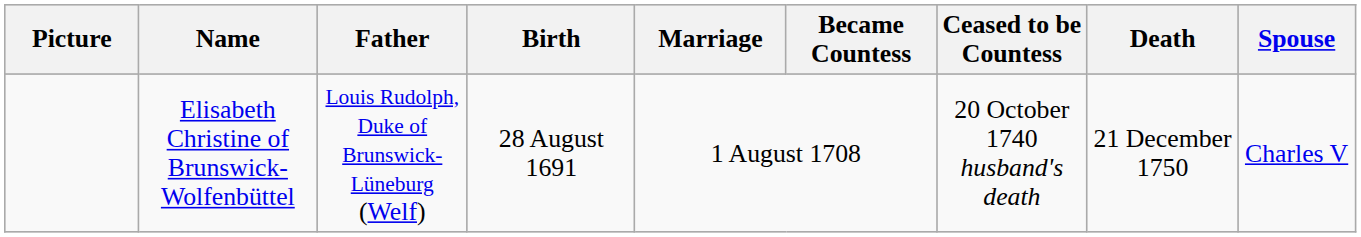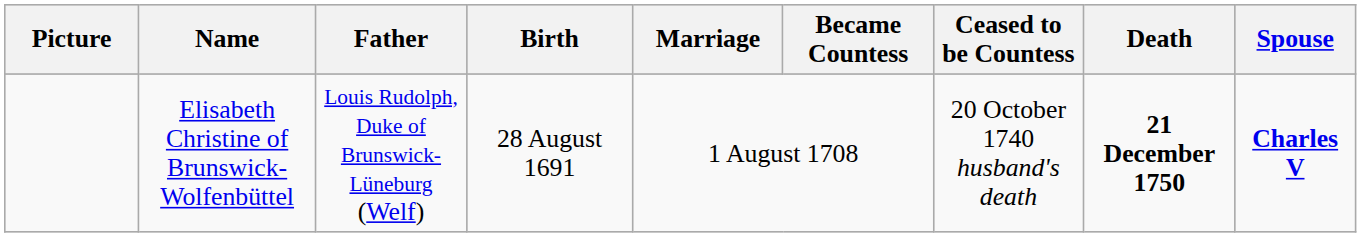(1163, 152) normal -> (1159, 152) bold
(1297, 152) normal -> (1295, 152) bold
